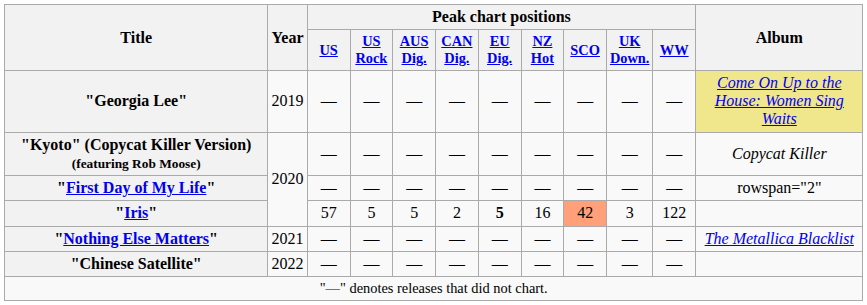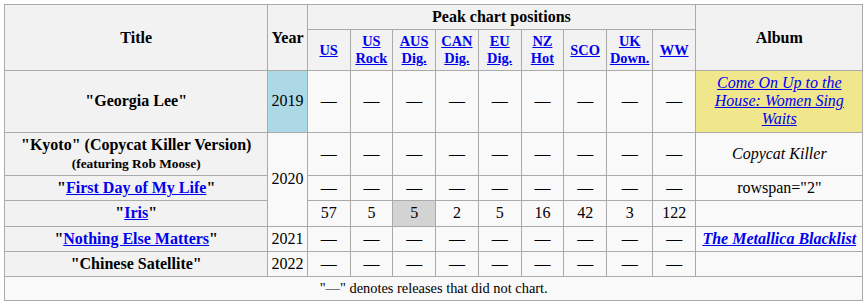(288, 101) no background -> (288, 101) lightblue background
(414, 213) no background -> (414, 213) lightgrey background
(500, 213) bold -> (500, 213) normal
(585, 213) lightsalmon background -> (585, 213) no background
(779, 238) normal -> (779, 238) bold
